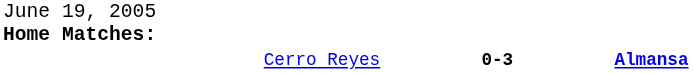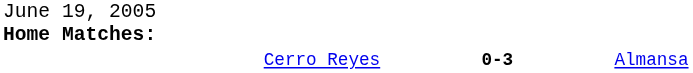(651, 61) bold -> (651, 61) normal
